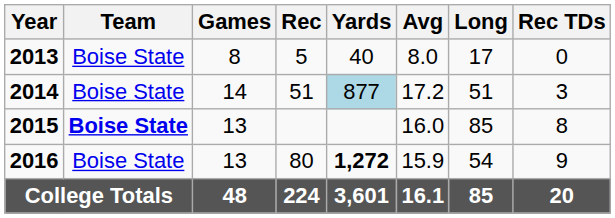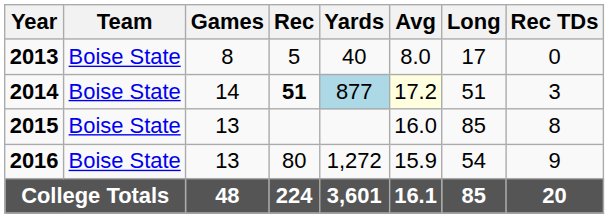(301, 91) normal -> (294, 91) bold
(423, 91) no background -> (416, 91) lightyellow background
(128, 126) bold -> (125, 126) normal
(361, 160) bold -> (354, 160) normal
